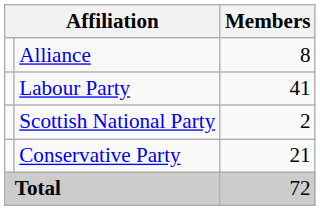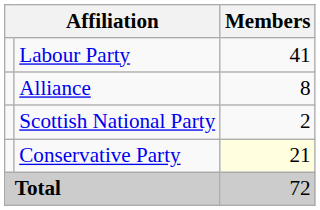rows swapped: (75, 88) <-> (55, 54)
(300, 155) no background -> (300, 155) lightyellow background
